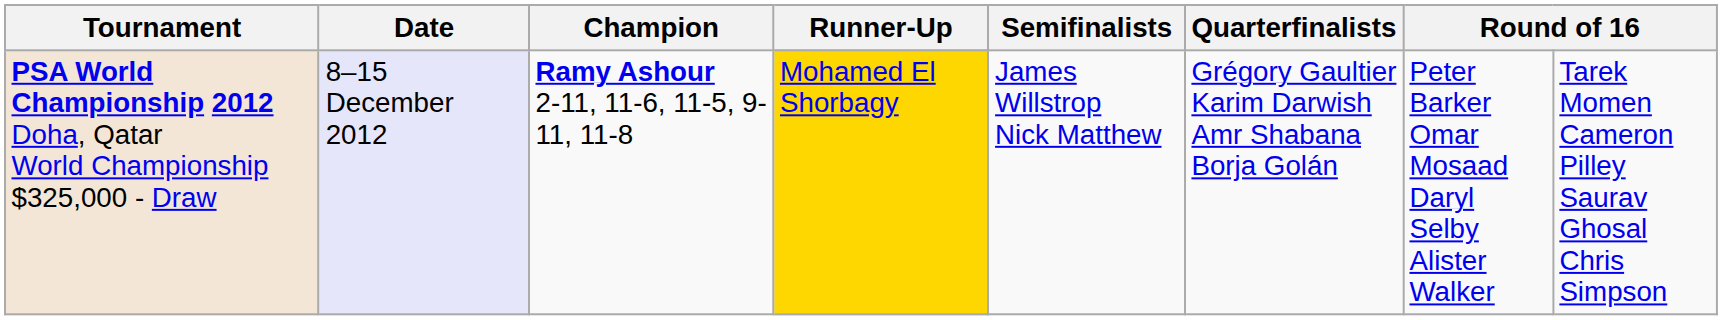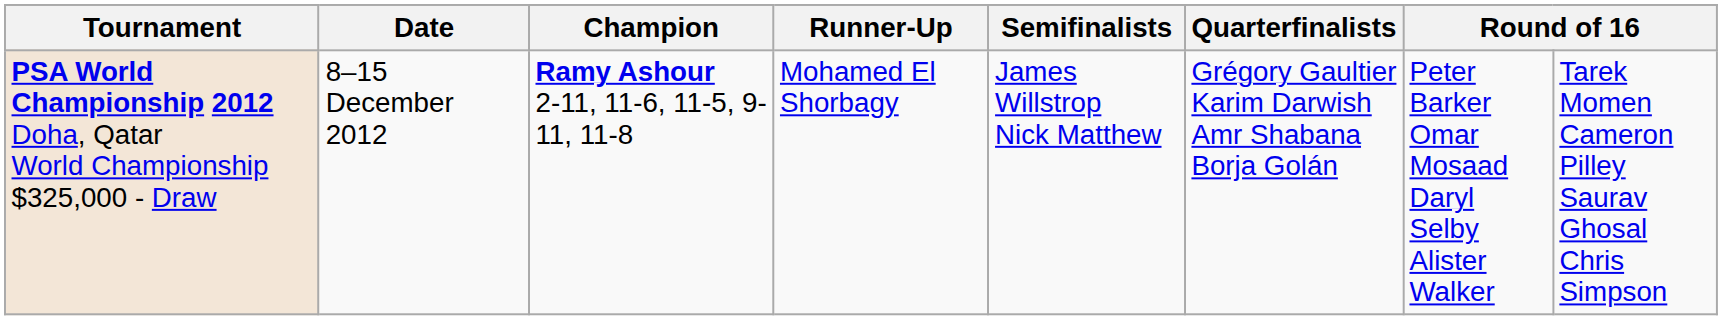(390, 103) lavender background -> (390, 103) no background
(858, 88) gold background -> (858, 88) no background
